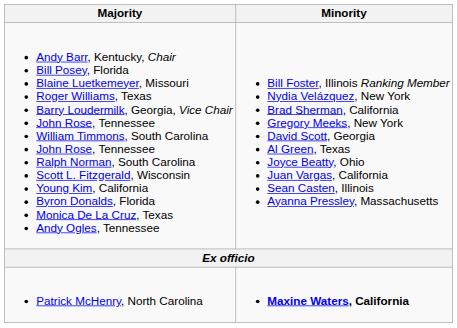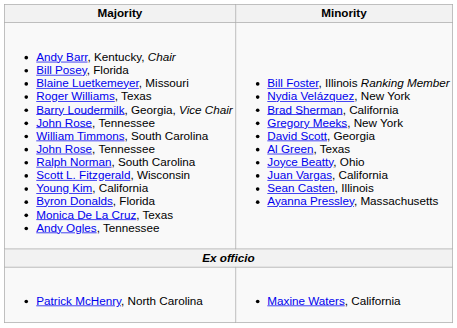(344, 301) bold -> (344, 301) normal
